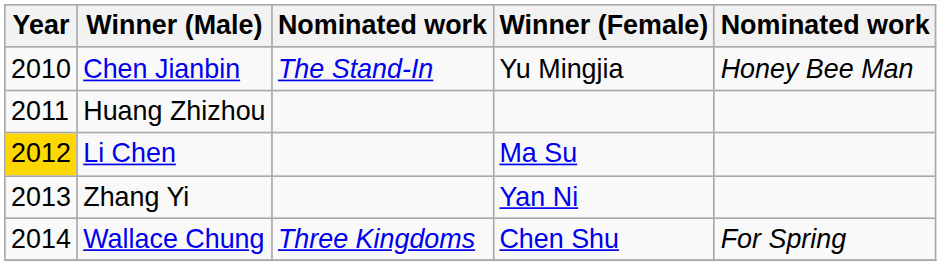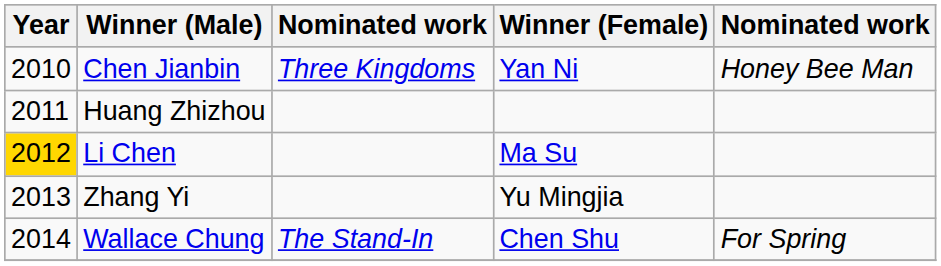(356, 68) The Stand-In -> (377, 68) Three Kingdoms
(561, 68) Yu Mingjia -> (539, 68) Yan Ni
(539, 196) Yan Ni -> (561, 196) Yu Mingjia
(377, 238) Three Kingdoms -> (356, 238) The Stand-In
